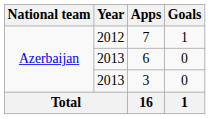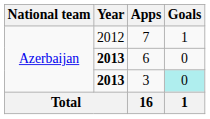(111, 59) normal -> (111, 59) bold
(111, 80) normal -> (111, 80) bold
(185, 80) no background -> (185, 80) paleturquoise background
